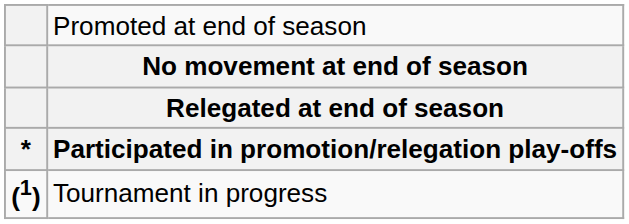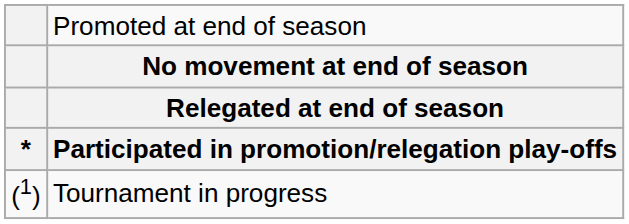(26, 193) bold -> (26, 193) normal
